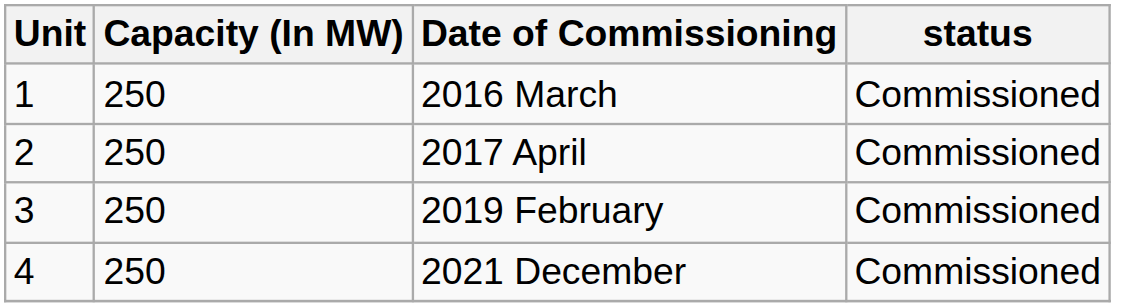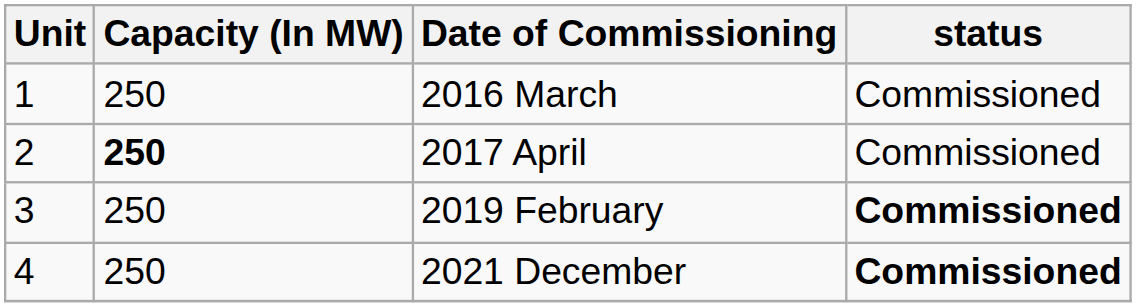(135, 152) normal -> (135, 152) bold
(978, 211) normal -> (988, 211) bold
(978, 270) normal -> (988, 270) bold
